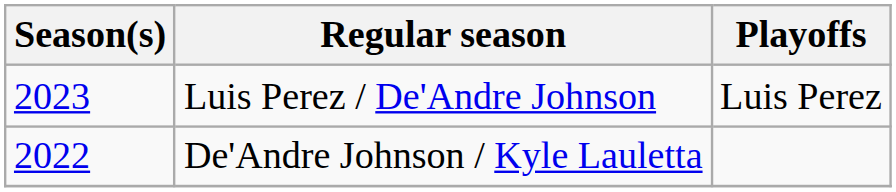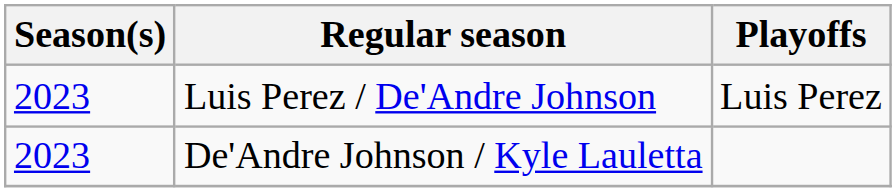(52, 155) 2022 -> (52, 155) 2023
